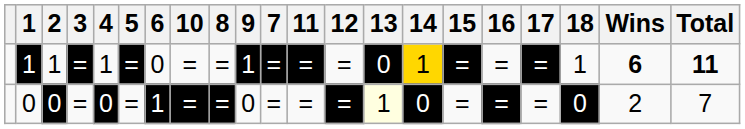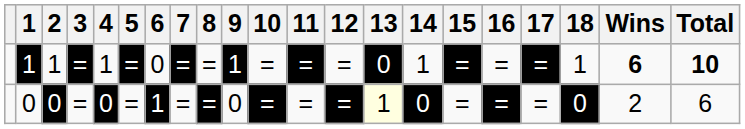columns swapped: (274, 24) <-> (190, 24)
(423, 63) gold background -> (423, 63) no background
(705, 63) 11 -> (705, 63) 10
(705, 103) 7 -> (705, 103) 6
